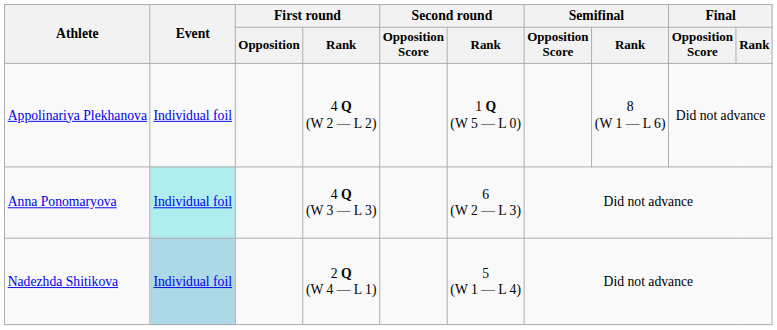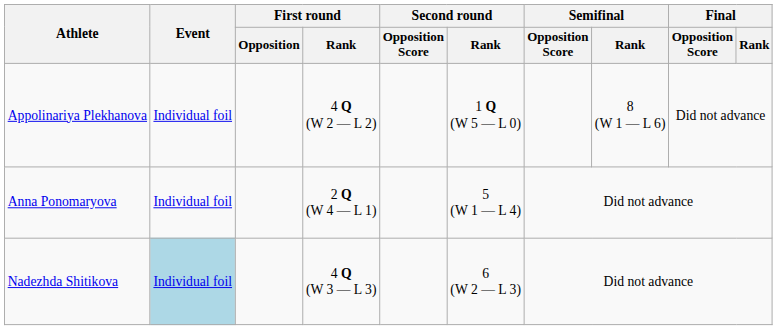(193, 202) paleturquoise background -> (193, 202) no background
(341, 202) 4 Q (W 3 — L 3) -> (341, 202) 2 Q (W 4 — L 1)
(486, 202) 6 (W 2 — L 3) -> (486, 202) 5 (W 1 — L 4)
(341, 281) 2 Q (W 4 — L 1) -> (341, 281) 4 Q (W 3 — L 3)
(486, 281) 5 (W 1 — L 4) -> (486, 281) 6 (W 2 — L 3)
